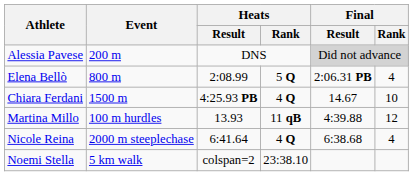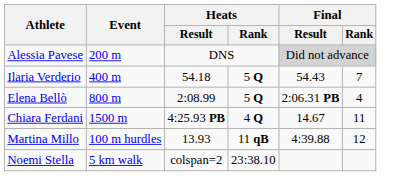+ row: (44, 76)
(392, 97) 10 -> (359, 118) 11
- row: (41, 139)
